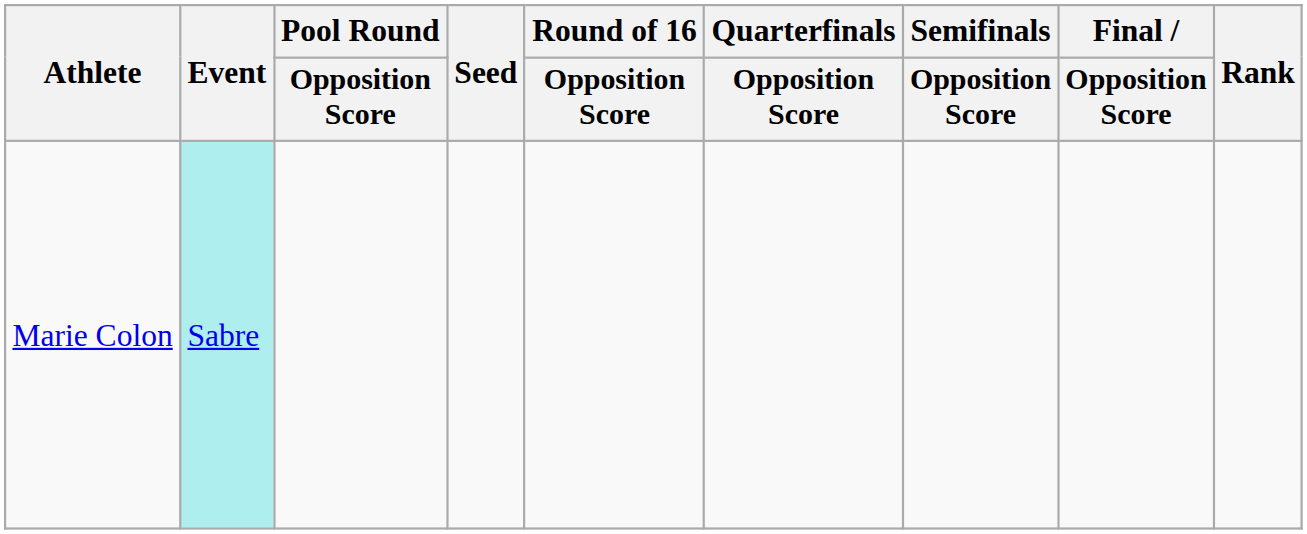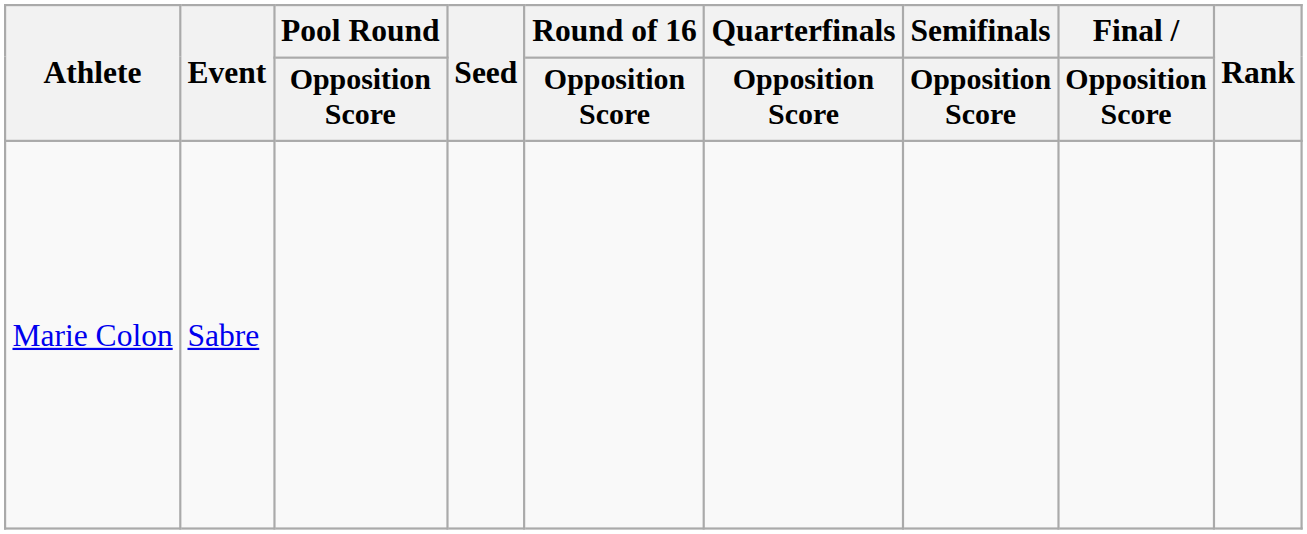(223, 334) paleturquoise background -> (223, 334) no background
